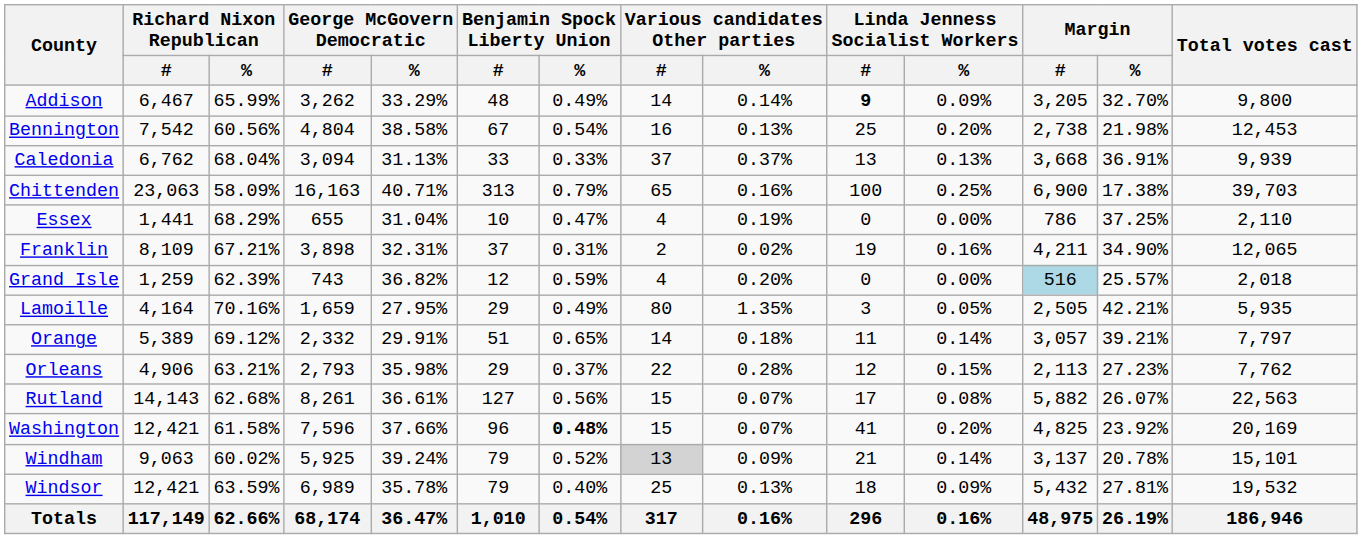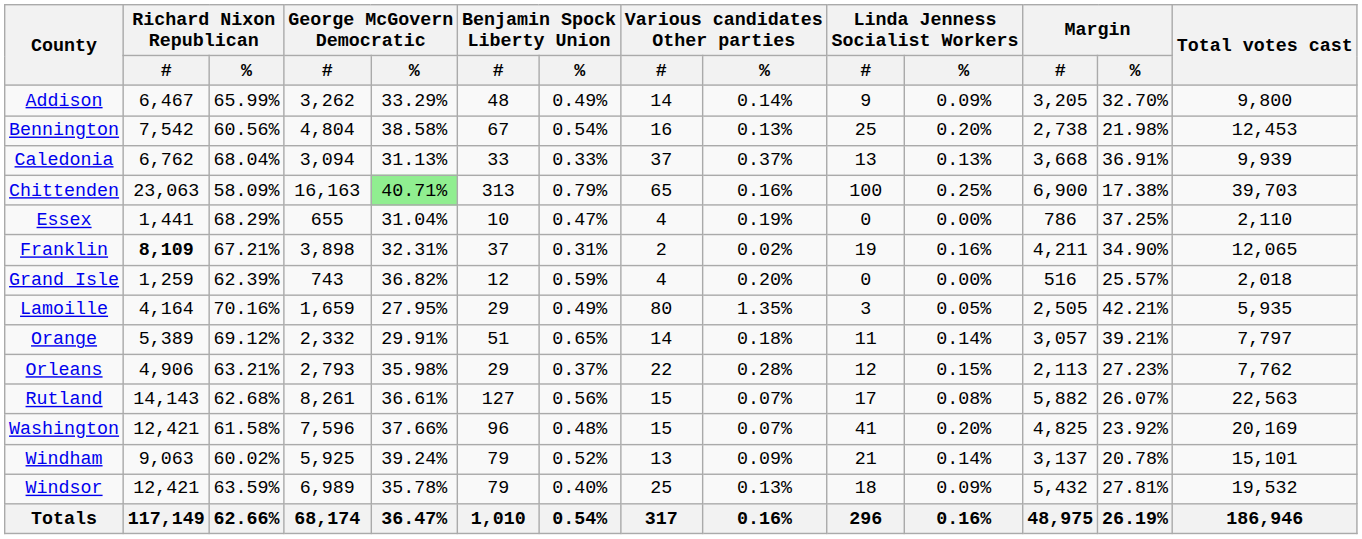(866, 101) bold -> (866, 101) normal
(414, 190) no background -> (414, 190) lightgreen background
(166, 250) normal -> (166, 250) bold
(1060, 280) lightblue background -> (1060, 280) no background
(580, 429) bold -> (580, 429) normal
(661, 459) lightgrey background -> (661, 459) no background
